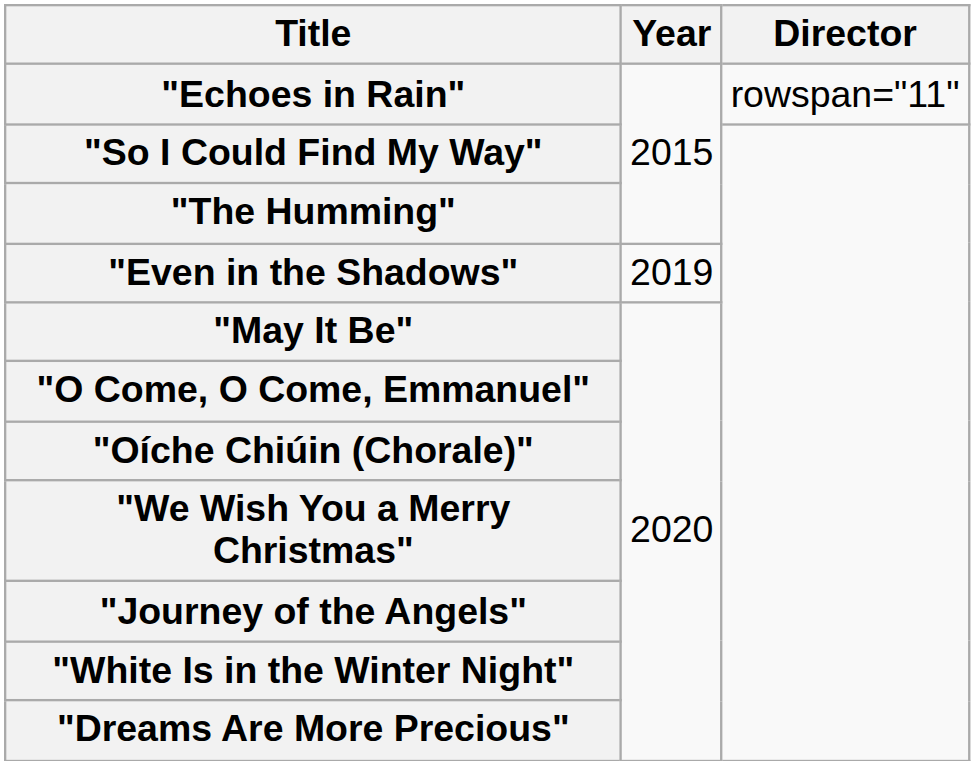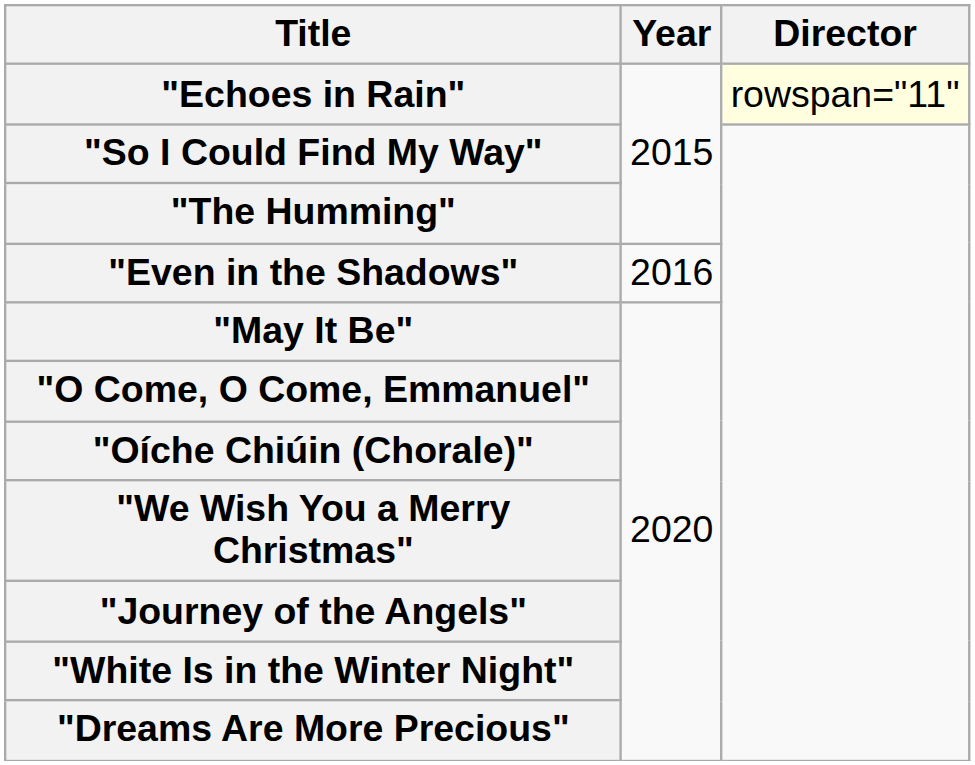(845, 93) no background -> (845, 93) lightyellow background
(672, 271) 2019 -> (672, 271) 2016
